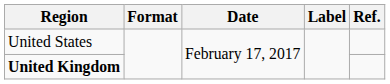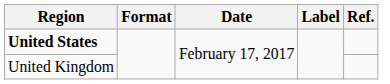(50, 41) normal -> (53, 41) bold
(64, 66) bold -> (61, 66) normal
